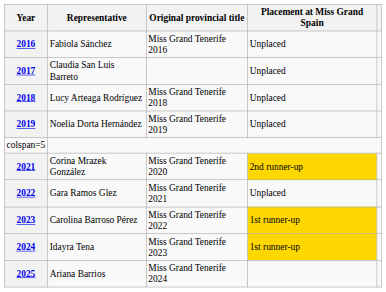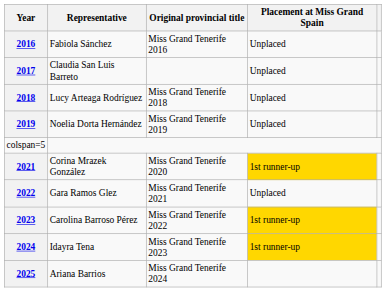(276, 167) 2nd runner-up -> (275, 167) 1st runner-up
